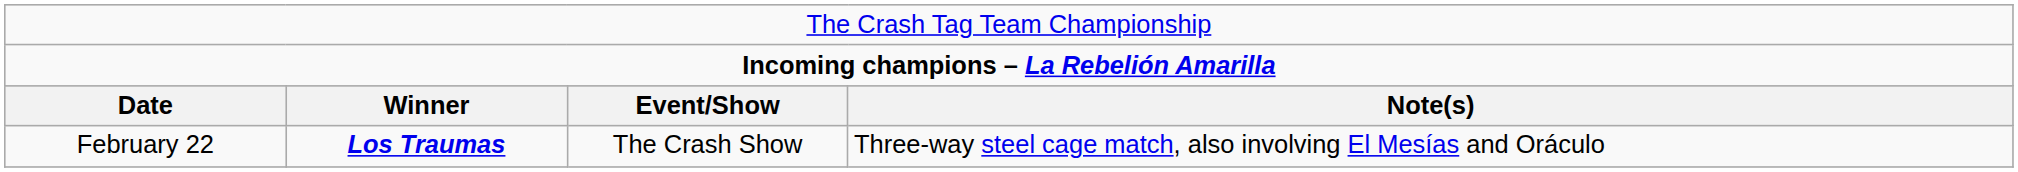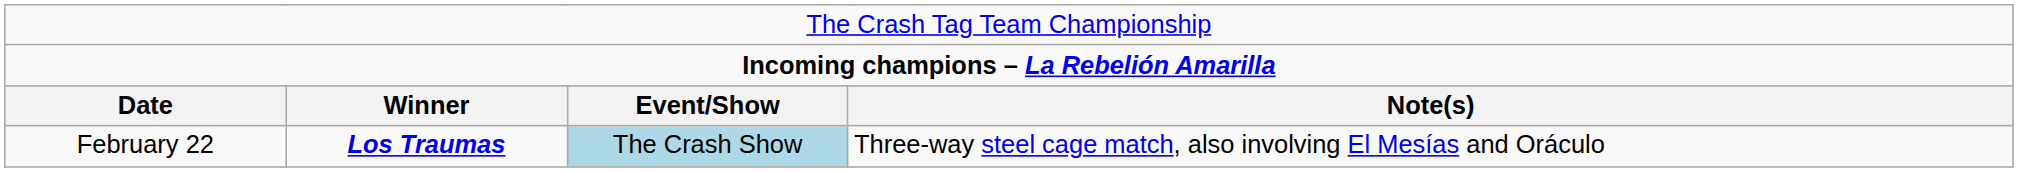(708, 145) no background -> (708, 145) lightblue background
